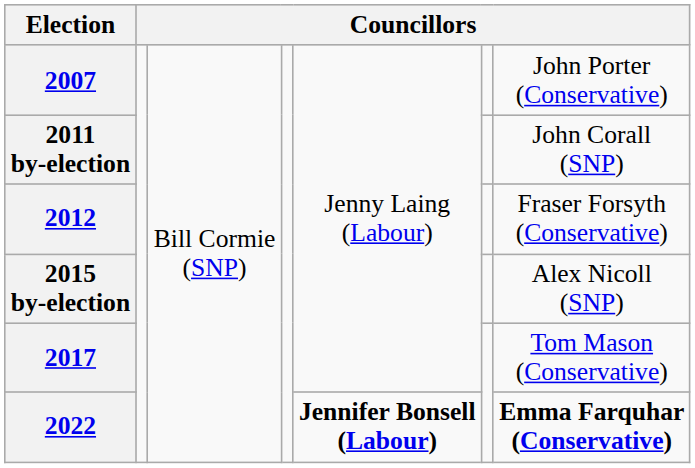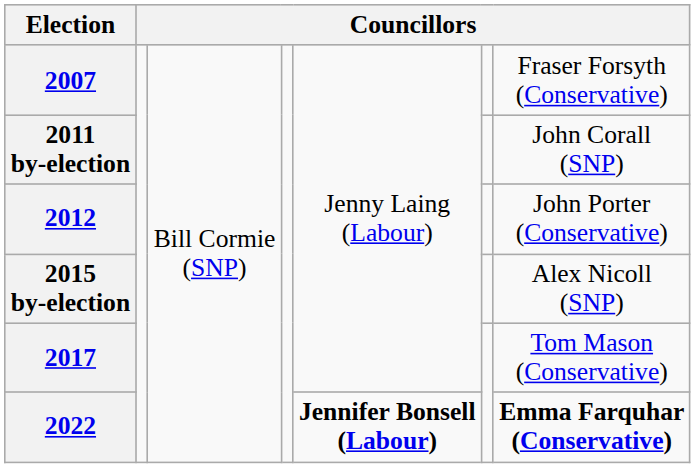(592, 79) John Porter (Conservative) -> (592, 79) Fraser Forsyth (Conservative)
(592, 218) Fraser Forsyth (Conservative) -> (592, 218) John Porter (Conservative)
